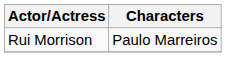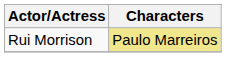(165, 39) no background -> (165, 39) khaki background
